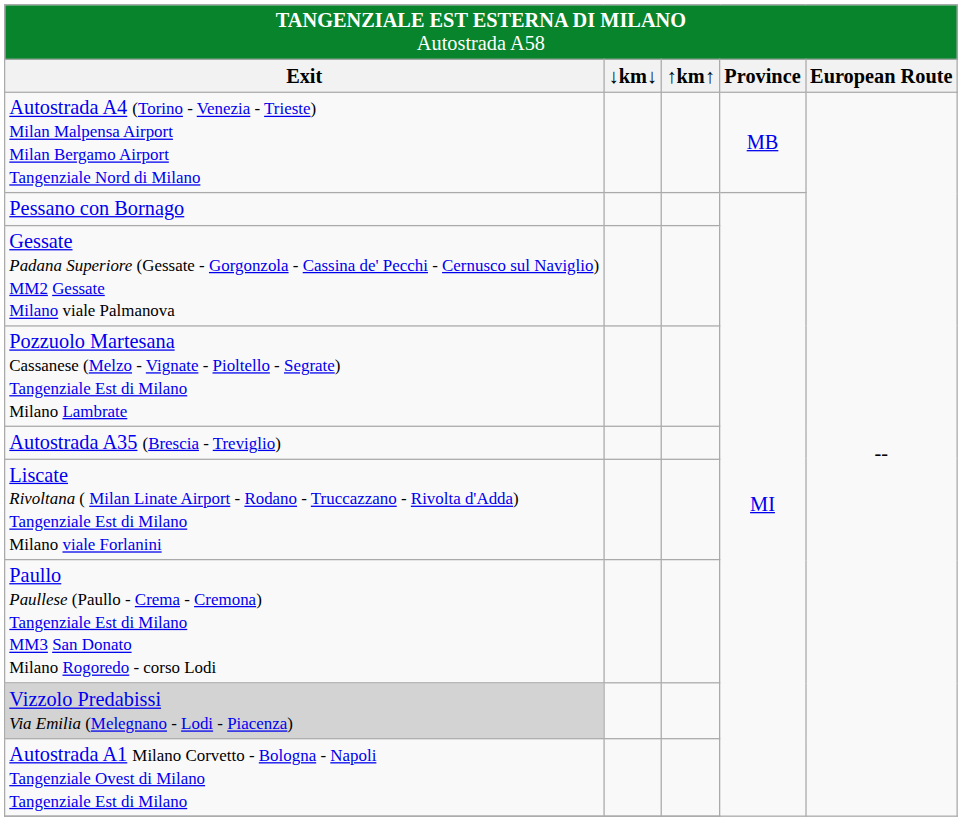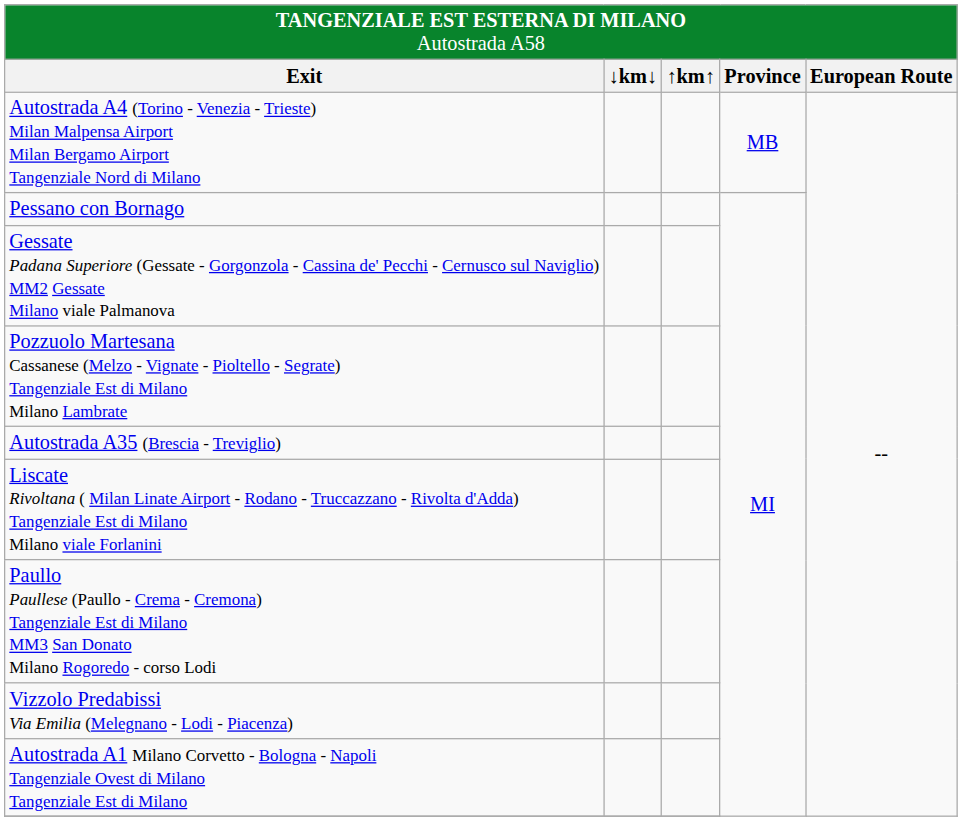(151, 710) lightgrey background -> (151, 710) no background
